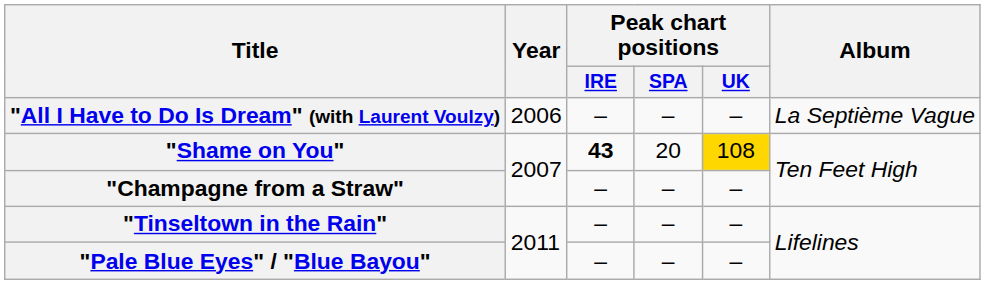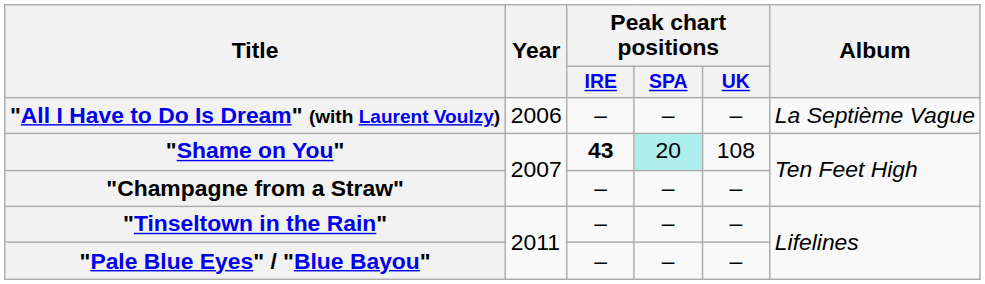(668, 151) no background -> (668, 151) paleturquoise background
(736, 151) gold background -> (736, 151) no background
